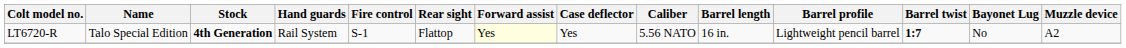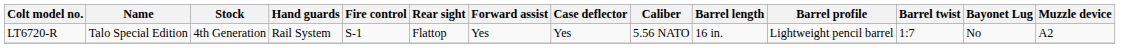(233, 33) bold -> (230, 33) normal
(486, 33) lightyellow background -> (480, 33) no background
(913, 33) bold -> (907, 33) normal
